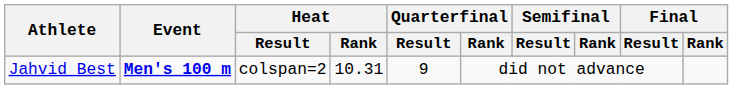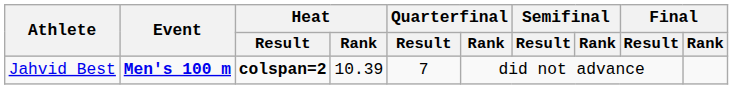(283, 70) normal -> (283, 70) bold
(359, 70) 10.31 -> (359, 70) 10.39
(424, 70) 9 -> (424, 70) 7
